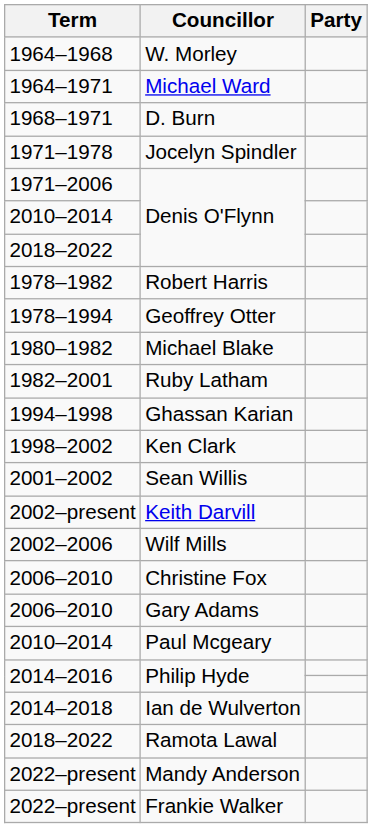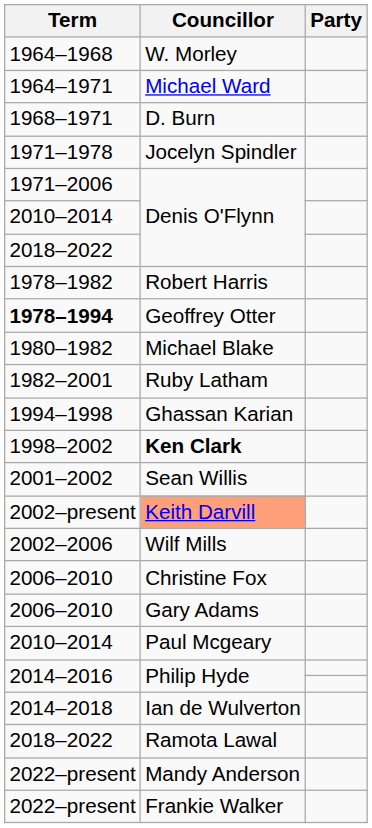(61, 315) normal -> (61, 315) bold
(190, 446) normal -> (193, 446) bold
(200, 511) no background -> (200, 511) lightsalmon background
